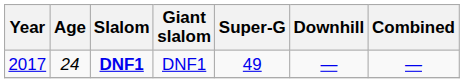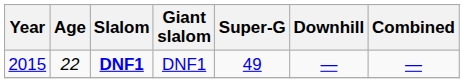(27, 63) 2017 -> (27, 63) 2015
(70, 63) 24 -> (70, 63) 22
